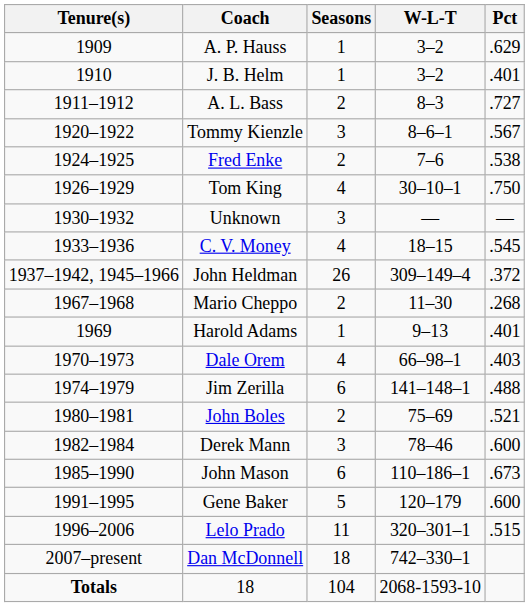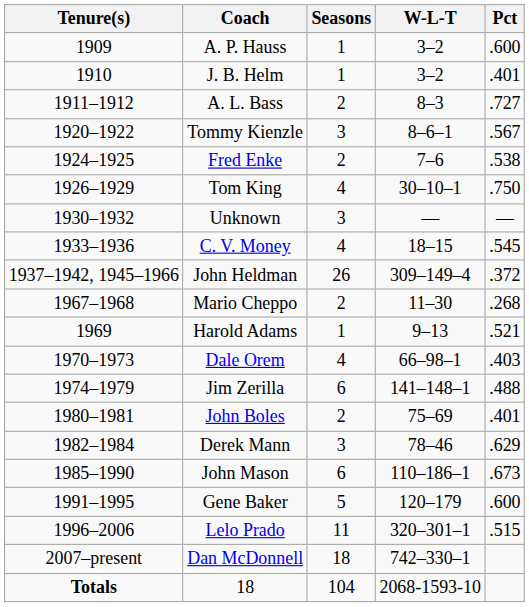(505, 47) .629 -> (505, 47) .600
(505, 331) .401 -> (505, 331) .521
(505, 416) .521 -> (505, 416) .401
(505, 445) .600 -> (505, 445) .629
